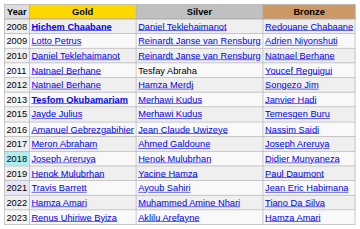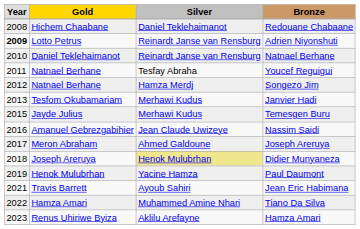(72, 27) bold -> (70, 27) normal
(17, 41) normal -> (17, 41) bold
(80, 100) bold -> (77, 100) normal
(17, 159) paleturquoise background -> (17, 159) no background
(175, 159) no background -> (175, 159) khaki background
(17, 188) lavender background -> (17, 188) no background
